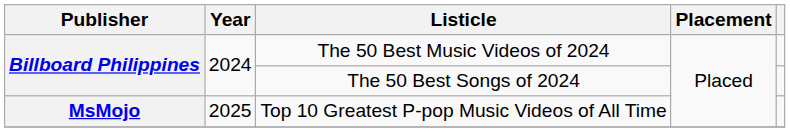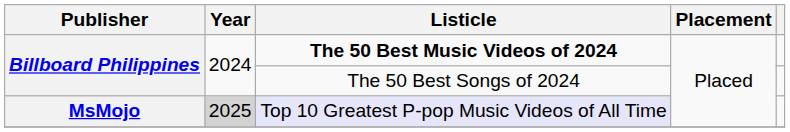(464, 50) normal -> (464, 50) bold
(230, 111) no background -> (230, 111) lightgrey background
(464, 111) no background -> (464, 111) lavender background
